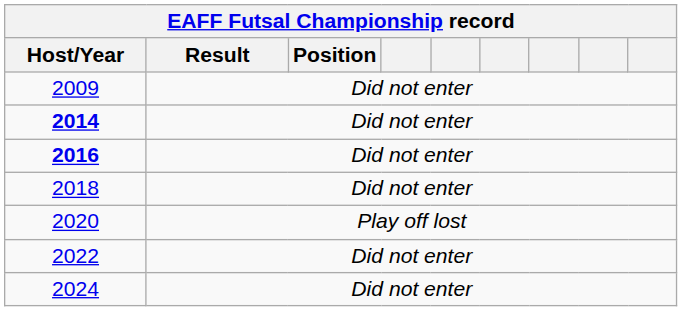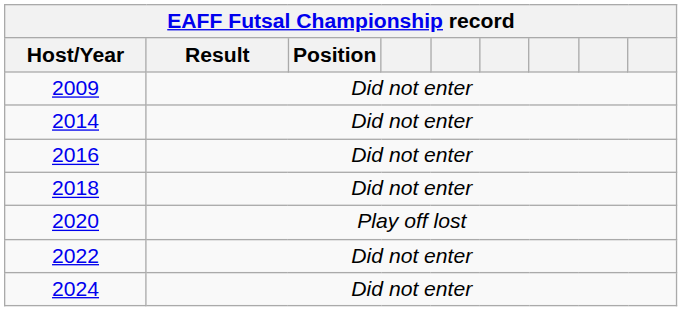(76, 121) bold -> (76, 121) normal
(76, 155) bold -> (76, 155) normal
